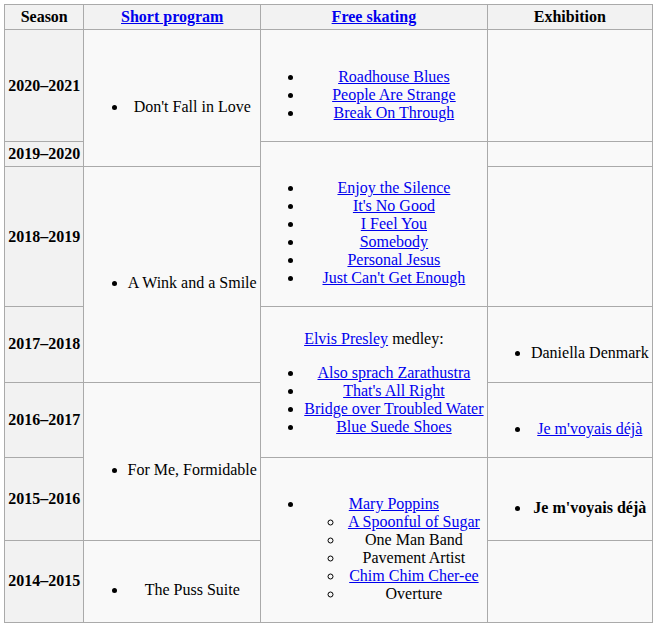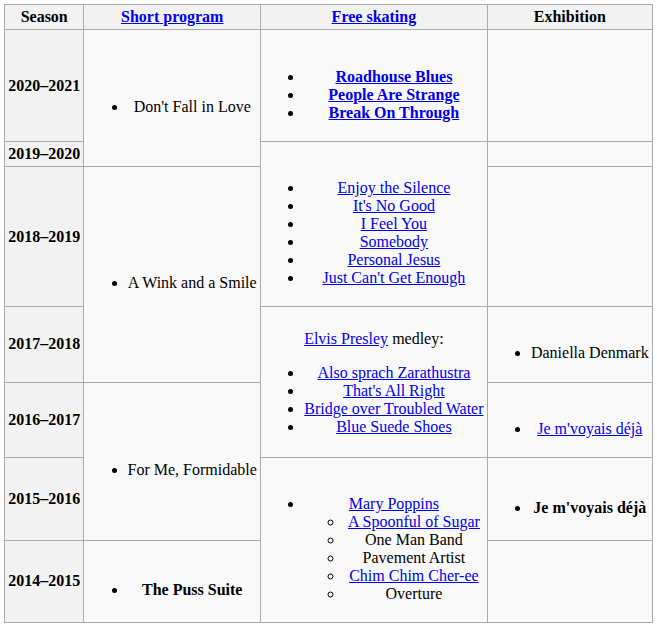(374, 95) normal -> (374, 95) bold
(172, 590) normal -> (172, 590) bold
